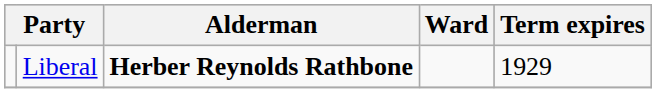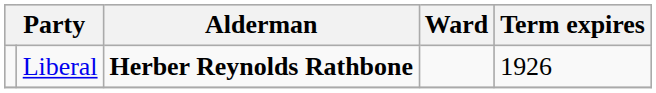(526, 66) 1929 -> (526, 66) 1926
